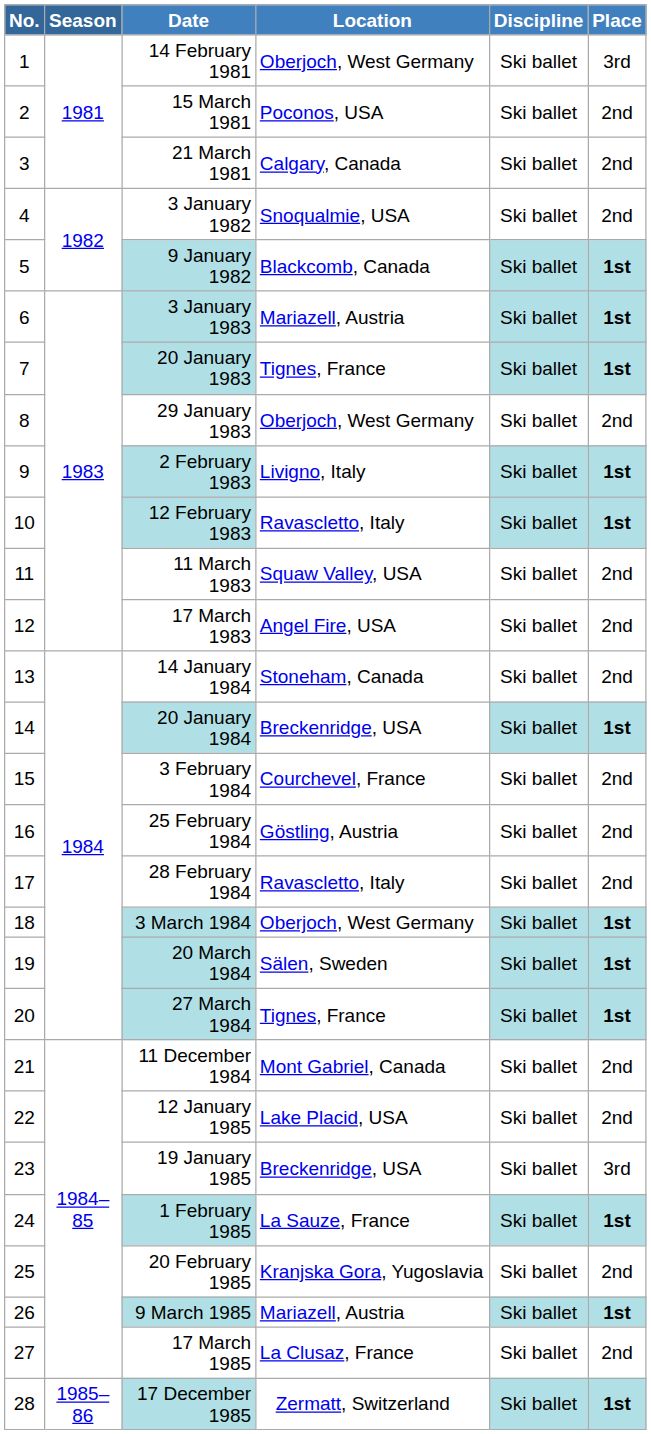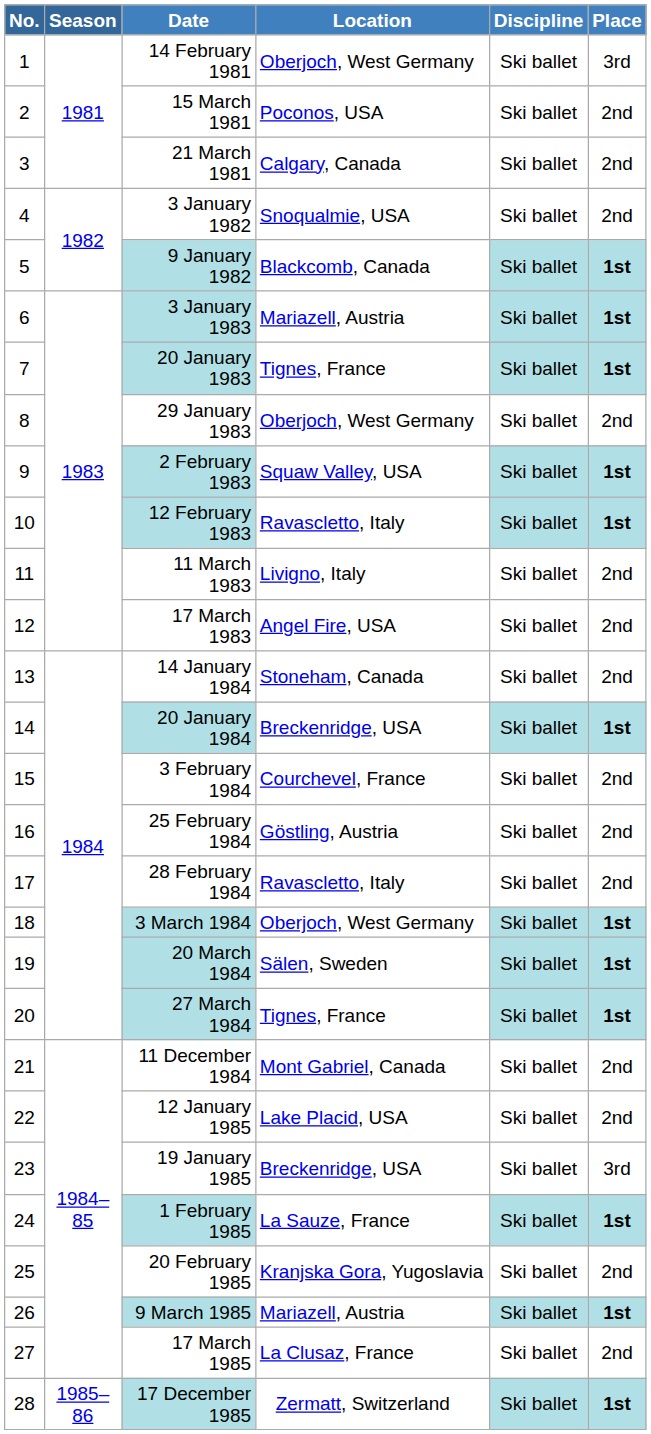(313, 471) Livigno, Italy -> (341, 471) Squaw Valley, USA
(341, 574) Squaw Valley, USA -> (313, 574) Livigno, Italy
